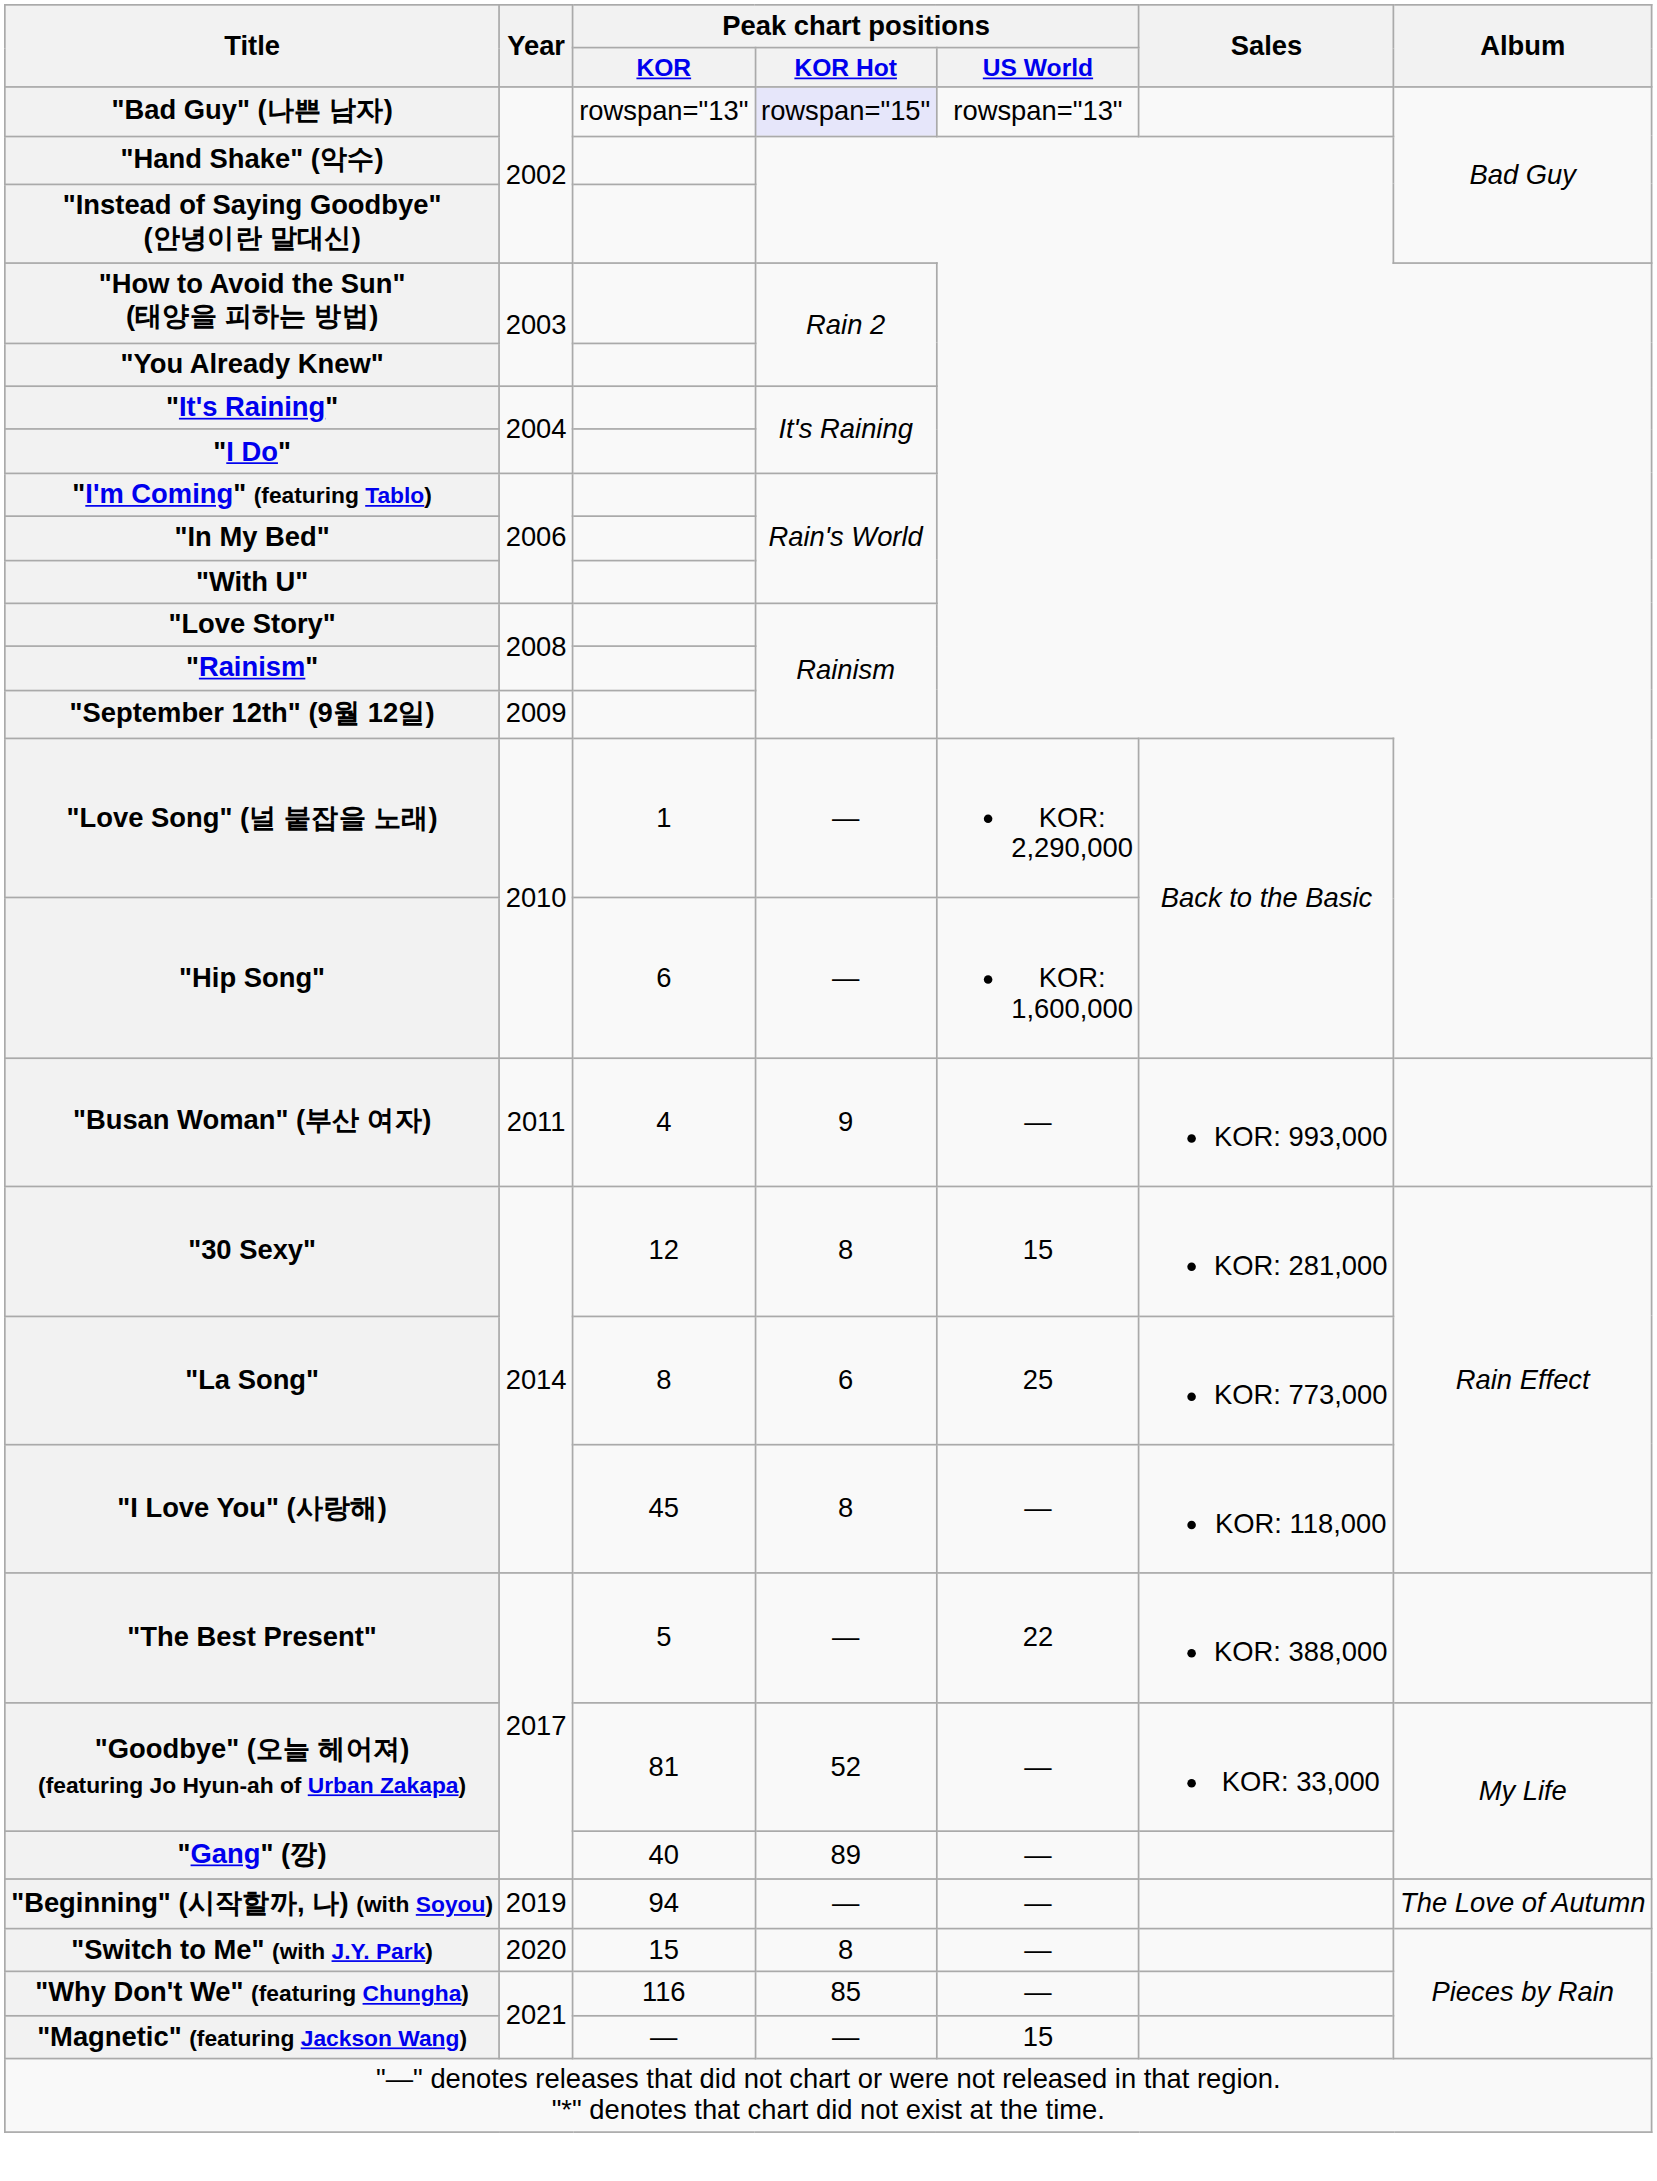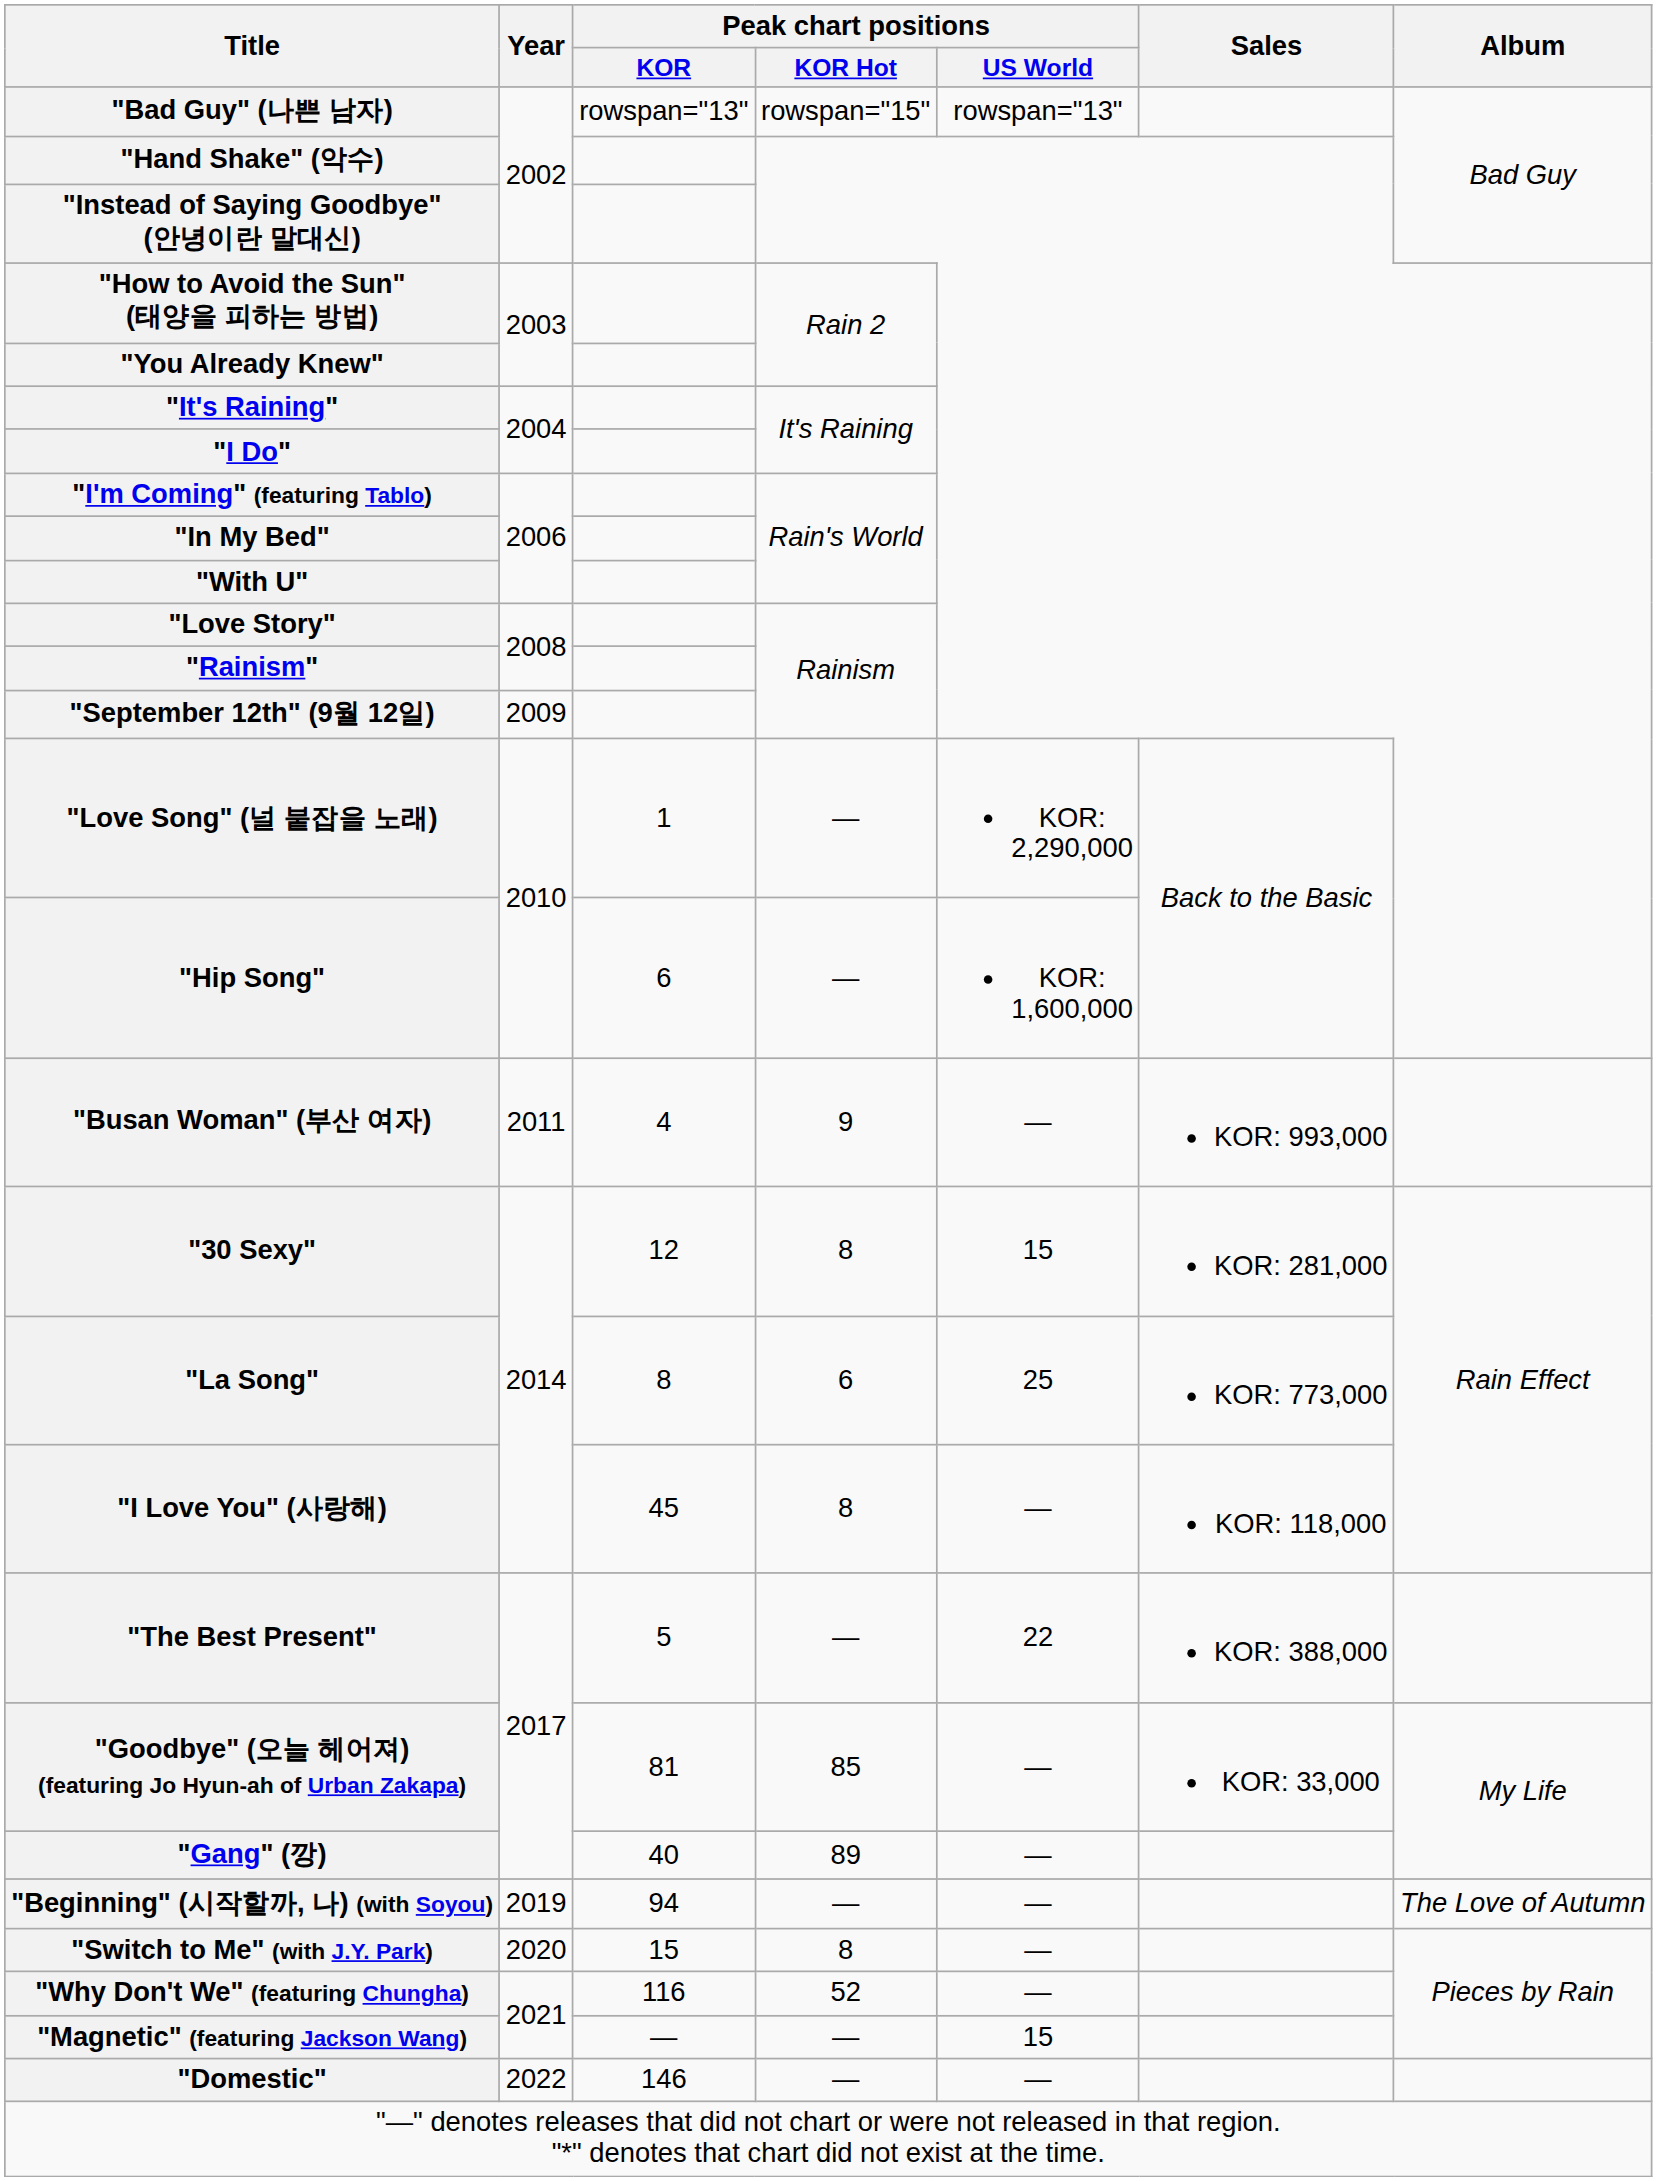(846, 111) lavender background -> (846, 111) no background
(846, 1766) 52 -> (846, 1766) 85
(846, 1992) 85 -> (846, 1992) 52
+ row: (252, 2079)
